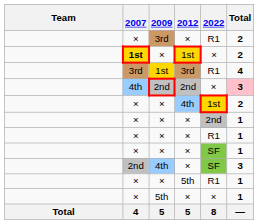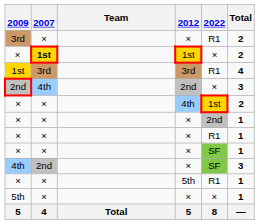columns swapped: (64, 18) <-> (162, 23)
(240, 87) pink background -> (241, 87) no background
